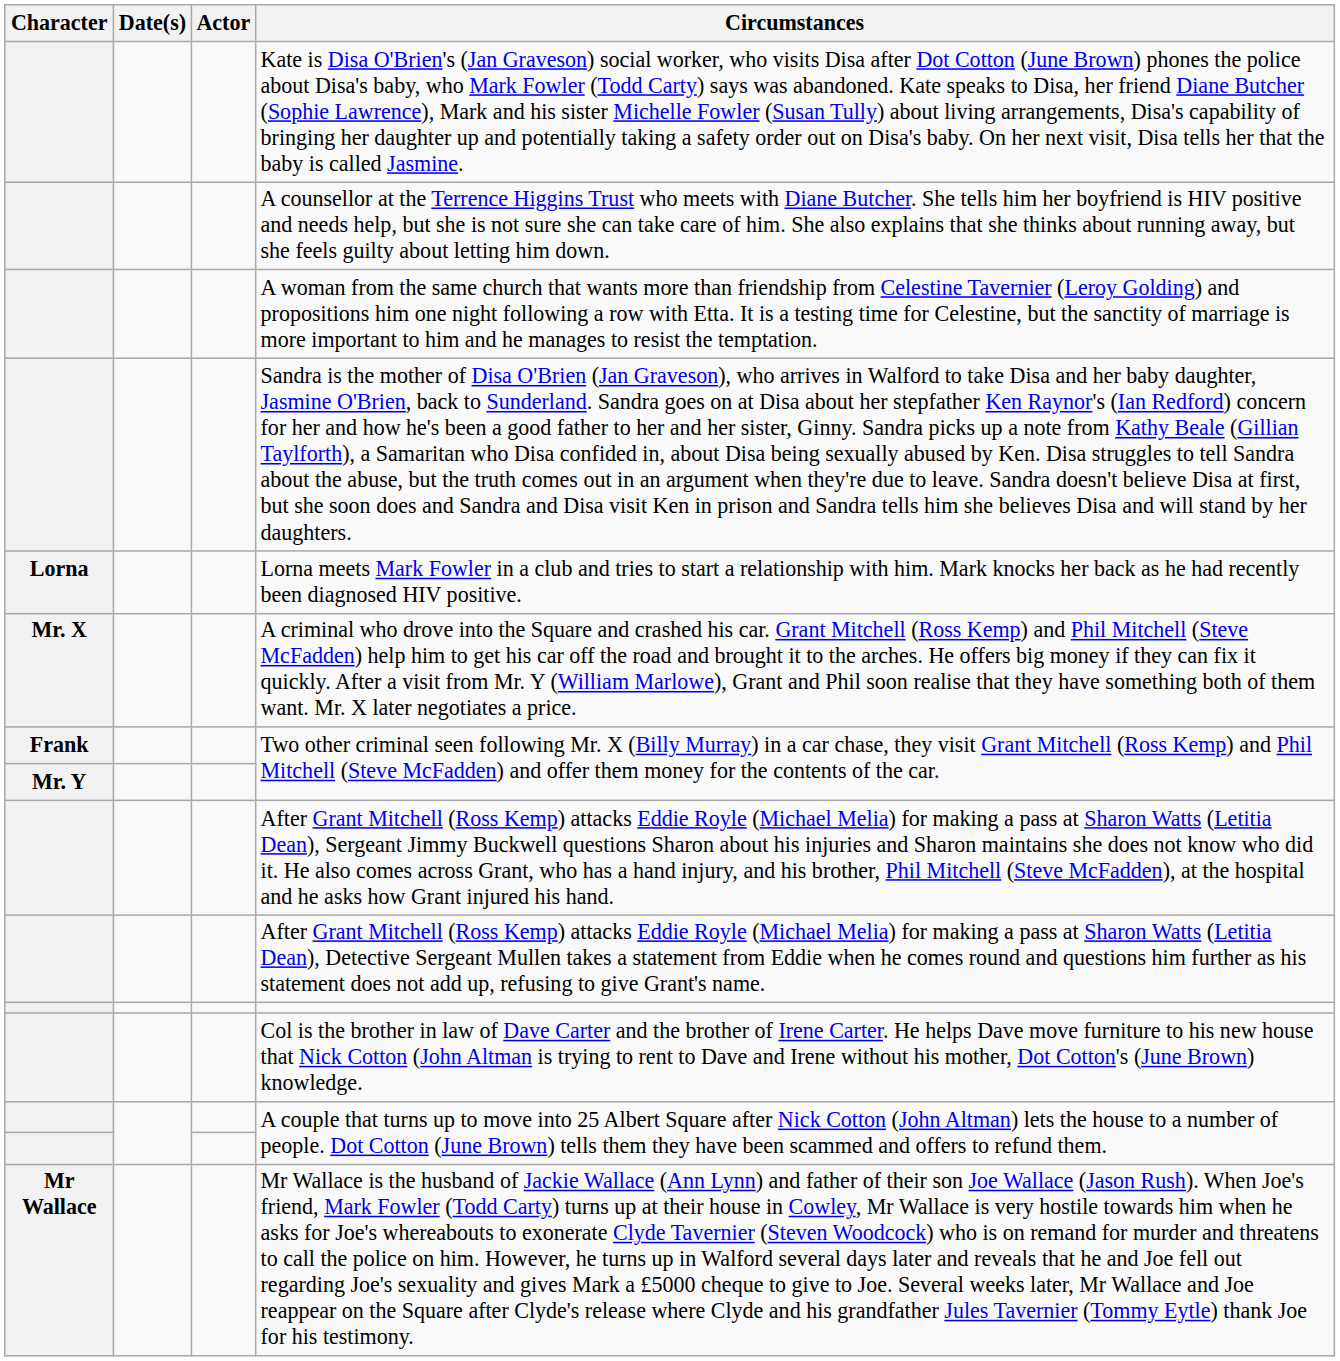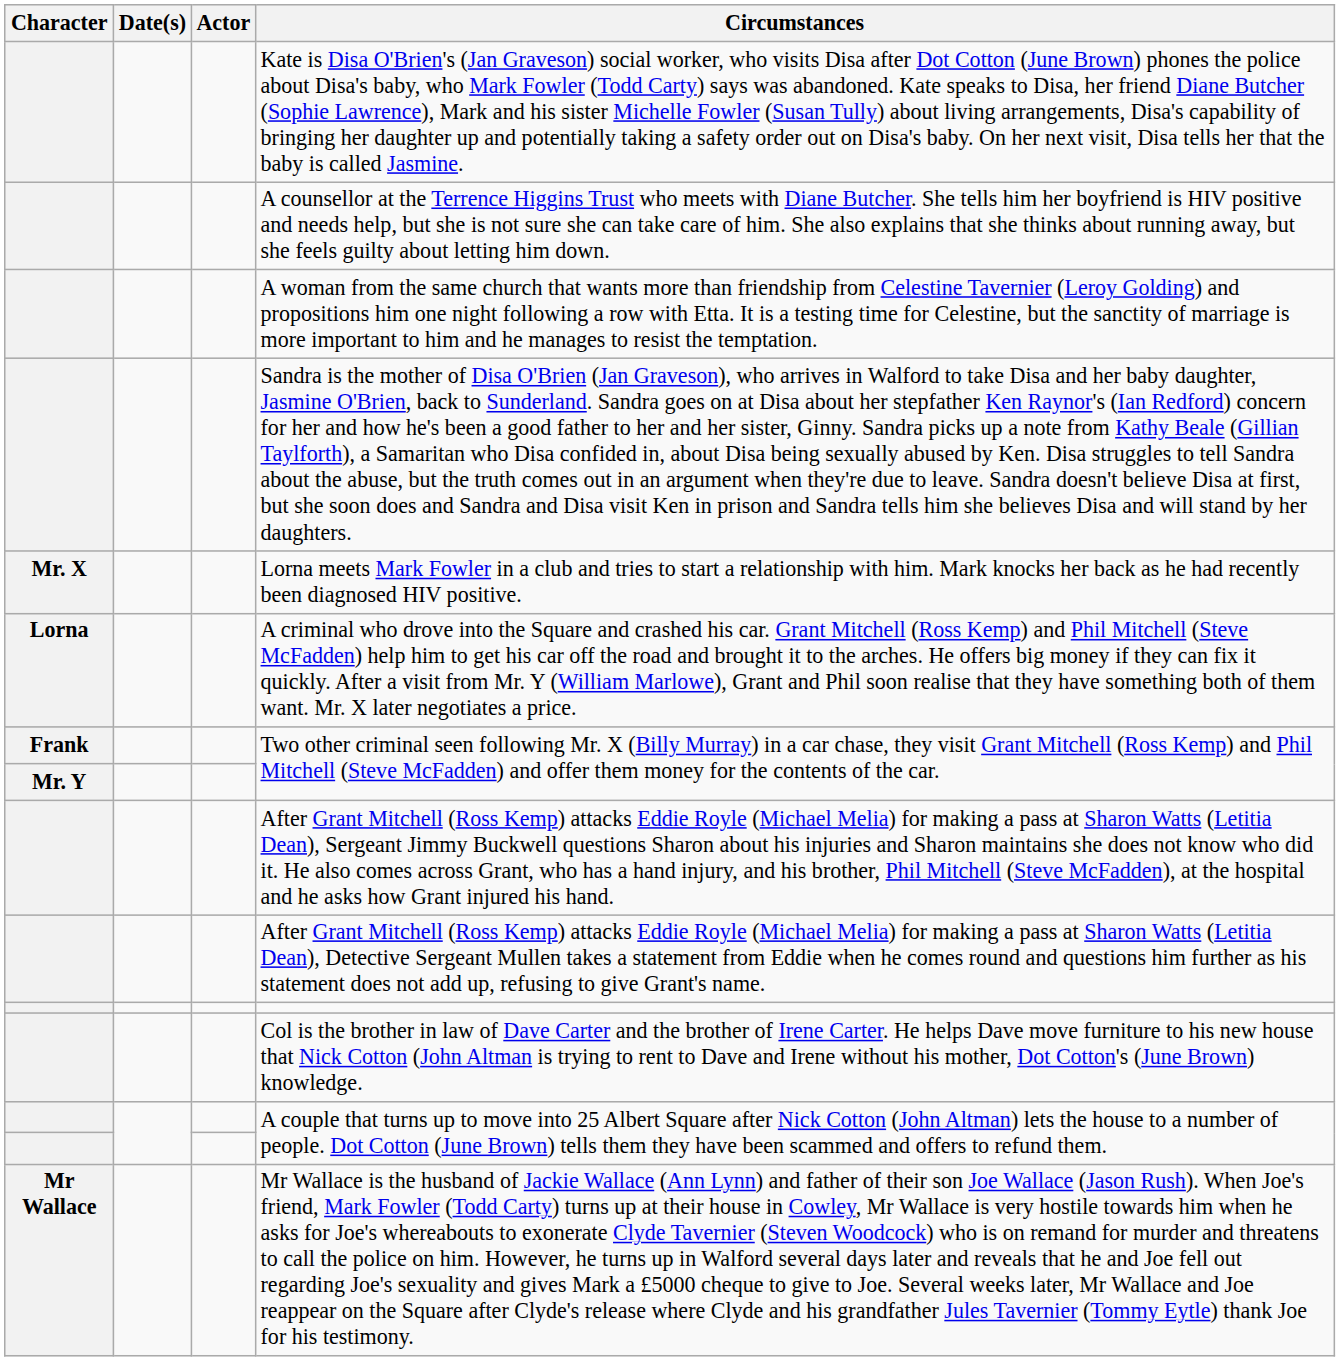(59, 568) Lorna -> (59, 568) Mr. X
(59, 631) Mr. X -> (59, 631) Lorna
